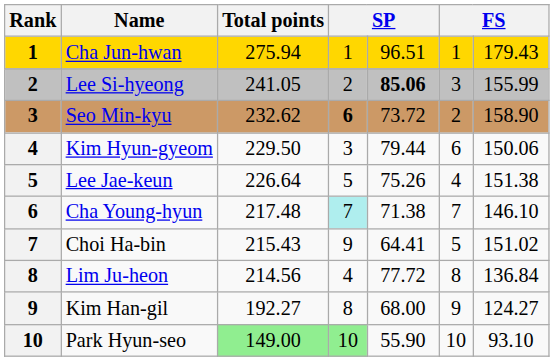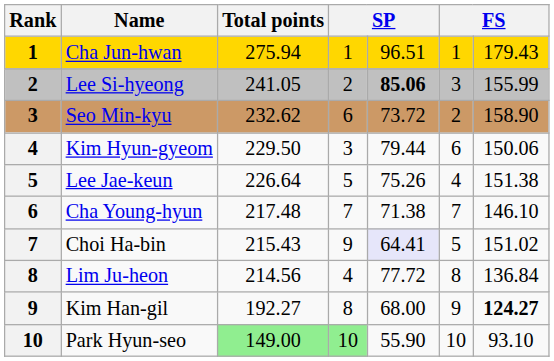(348, 116) bold -> (348, 116) normal
(348, 212) paleturquoise background -> (348, 212) no background
(403, 244) no background -> (403, 244) lavender background
(511, 308) normal -> (511, 308) bold
